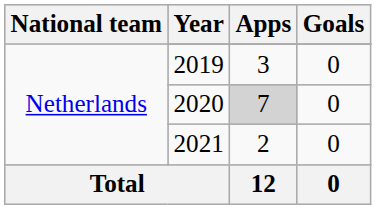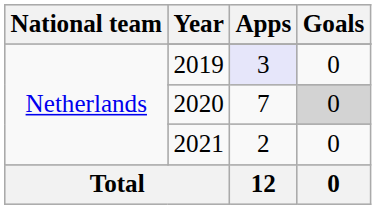(263, 64) no background -> (263, 64) lavender background
(263, 104) lightgrey background -> (263, 104) no background
(334, 104) no background -> (334, 104) lightgrey background
